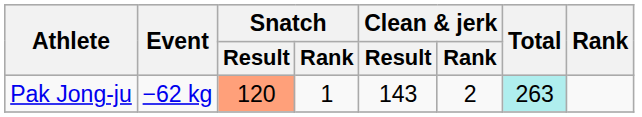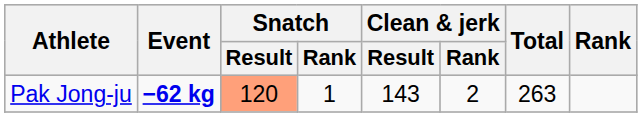(177, 94) normal -> (179, 94) bold
(535, 94) paleturquoise background -> (537, 94) no background
